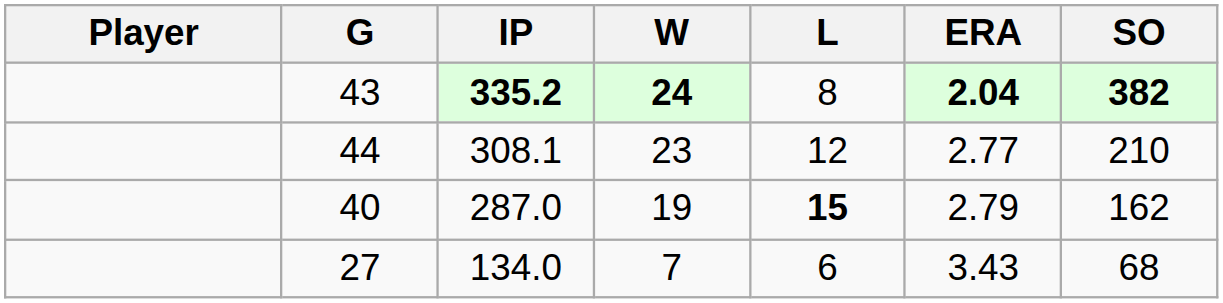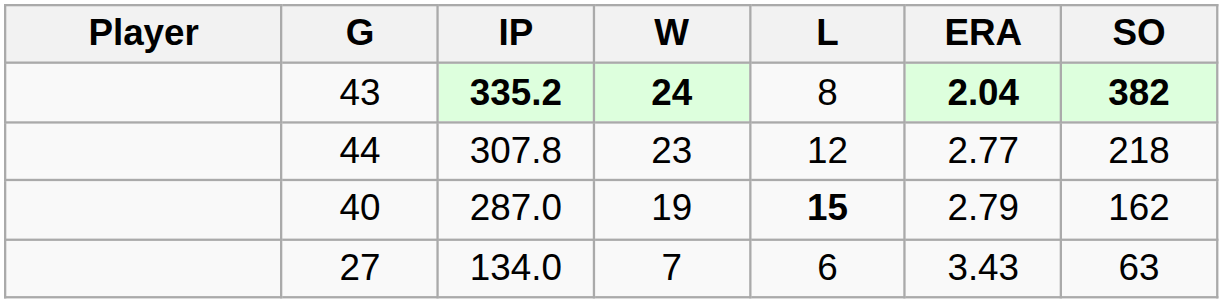(516, 150) 308.1 -> (516, 150) 307.8
(1139, 150) 210 -> (1139, 150) 218
(1139, 267) 68 -> (1139, 267) 63
